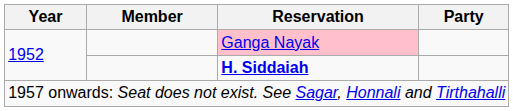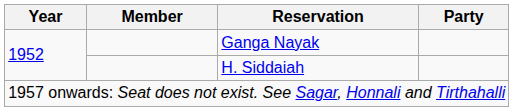(270, 42) pink background -> (270, 42) no background
(265, 67) bold -> (263, 67) normal
